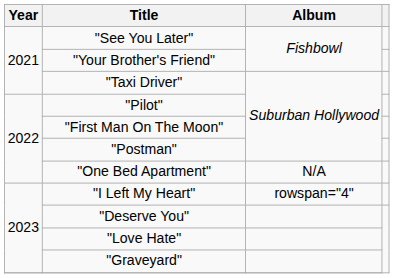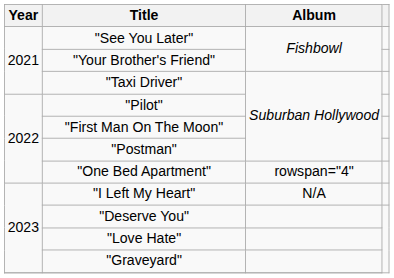(314, 171) N/A -> (314, 171) rowspan="4"
(314, 194) rowspan="4" -> (314, 194) N/A
